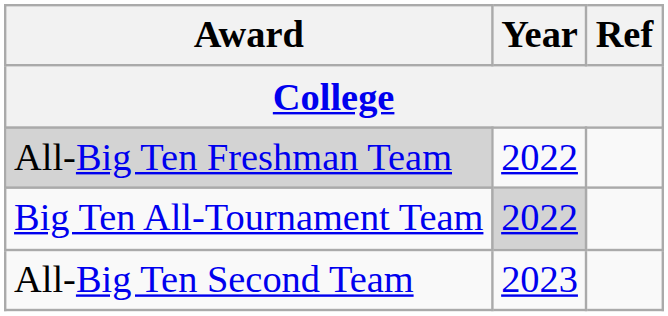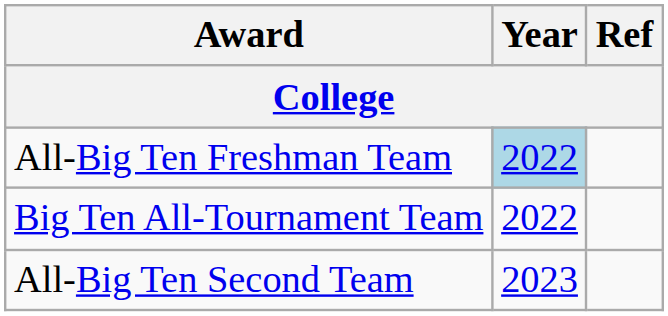(233, 156) lightgrey background -> (233, 156) no background
(540, 156) no background -> (540, 156) lightblue background
(540, 217) lightgrey background -> (540, 217) no background
